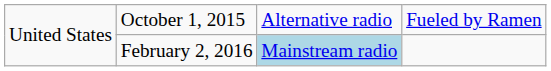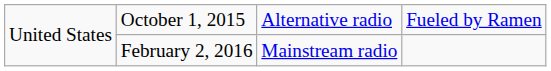(329, 50) lightblue background -> (329, 50) no background
